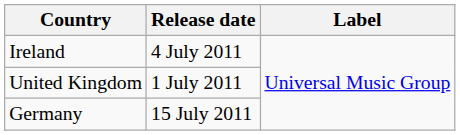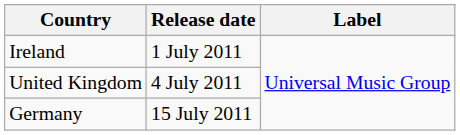(197, 51) 4 July 2011 -> (197, 51) 1 July 2011
(197, 82) 1 July 2011 -> (197, 82) 4 July 2011
